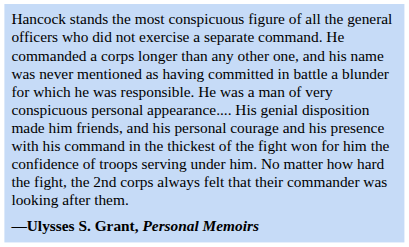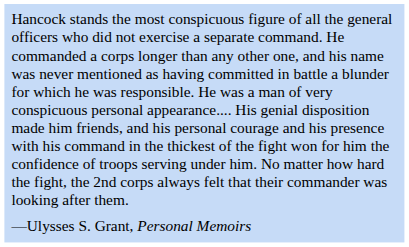(135, 226) bold -> (131, 226) normal
